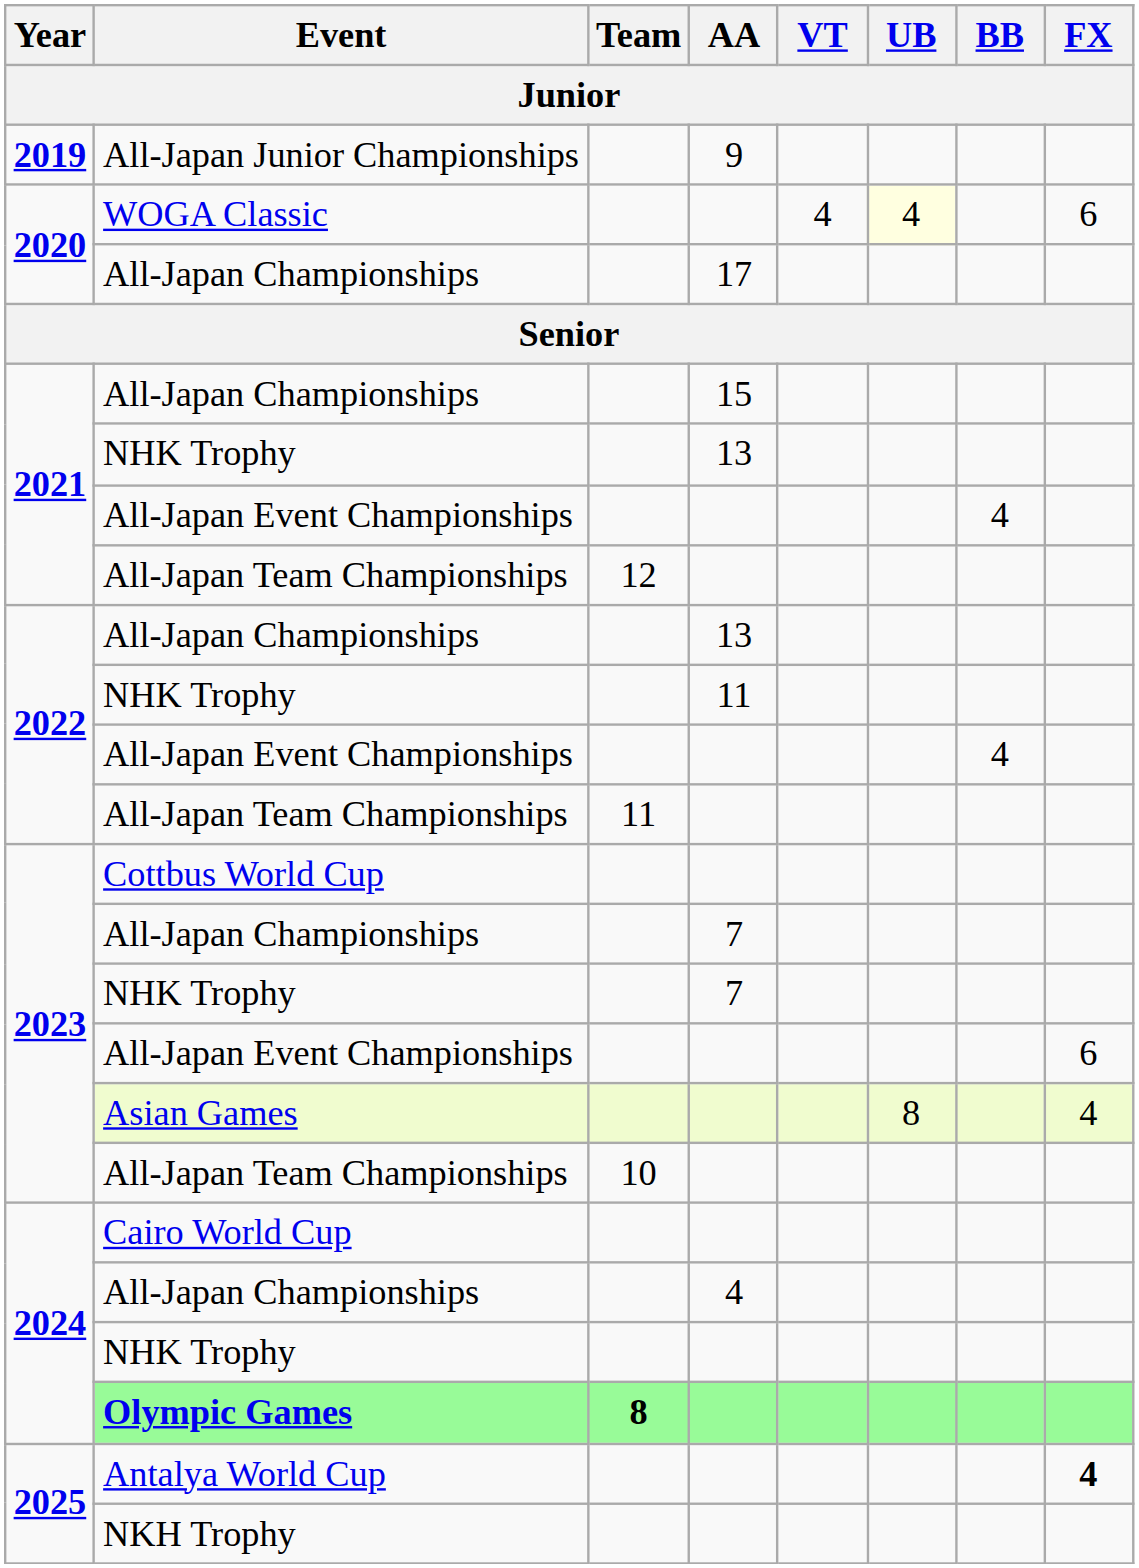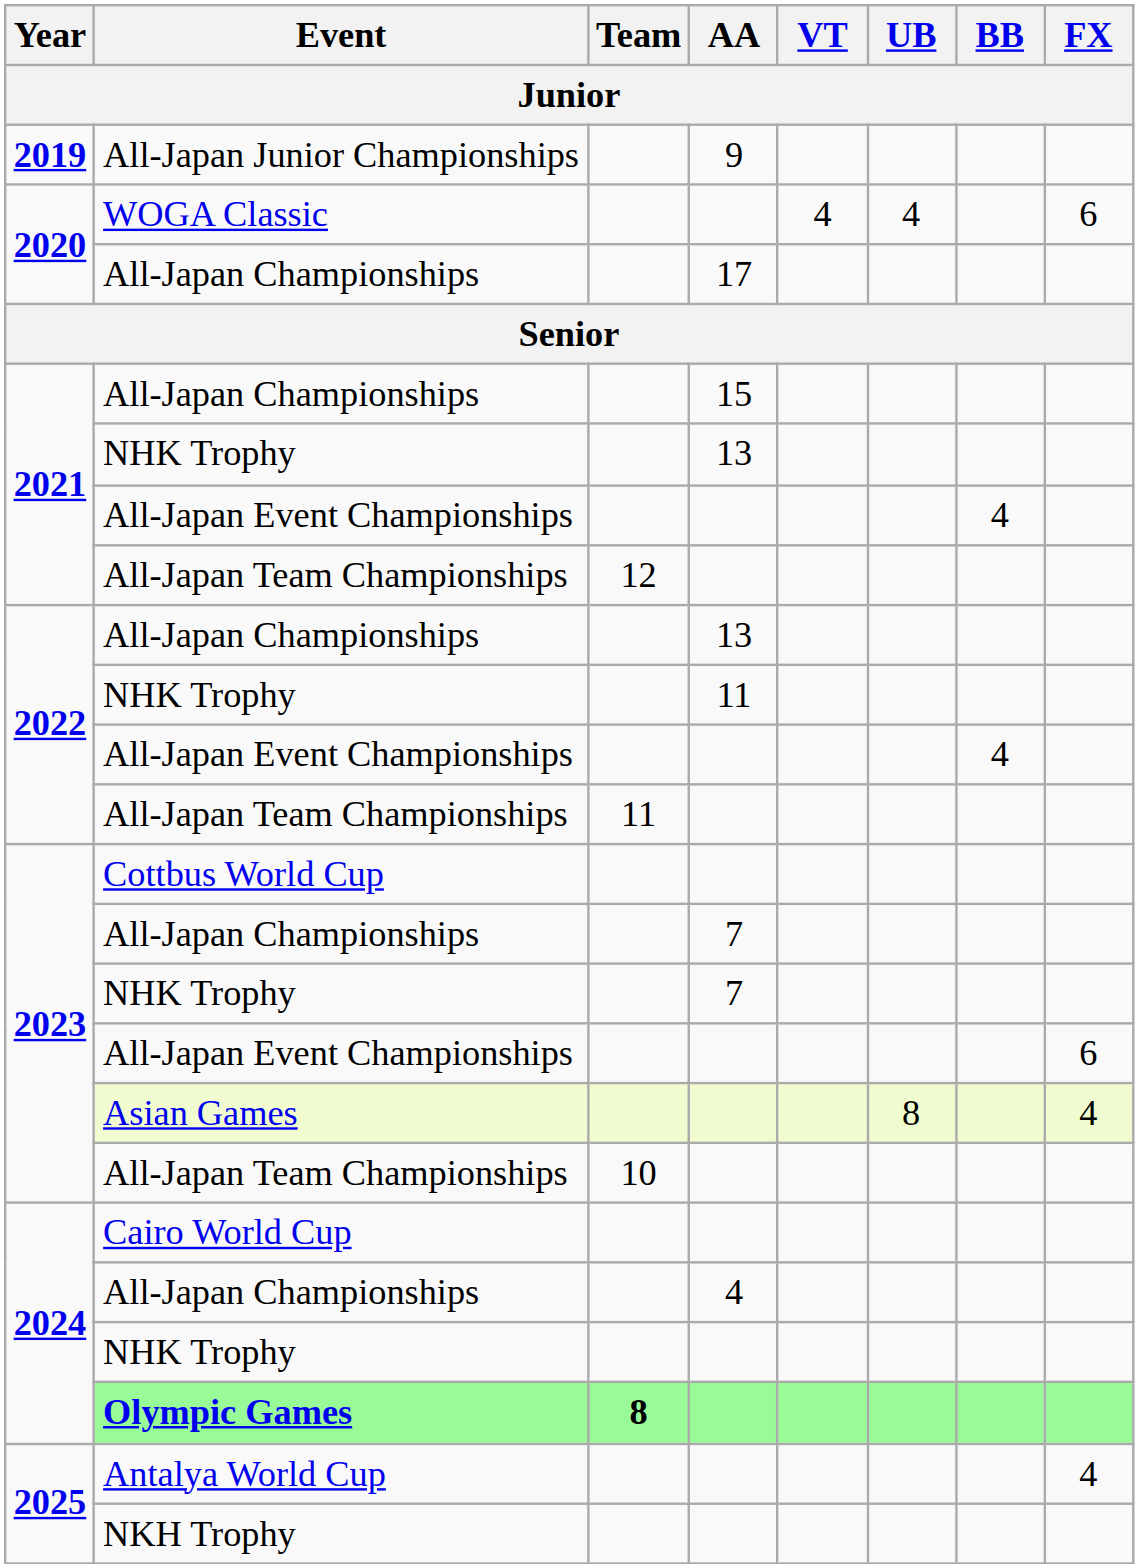(911, 214) lightyellow background -> (911, 214) no background
(1088, 1472) bold -> (1088, 1472) normal
